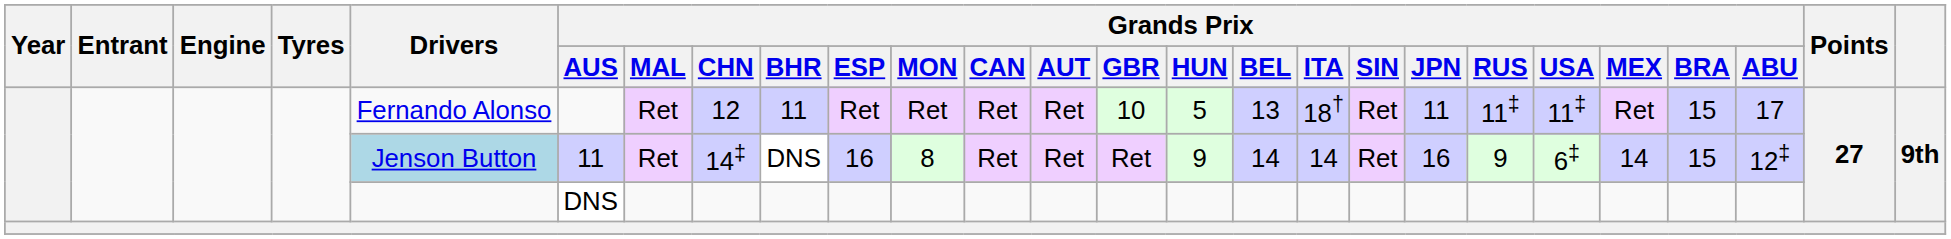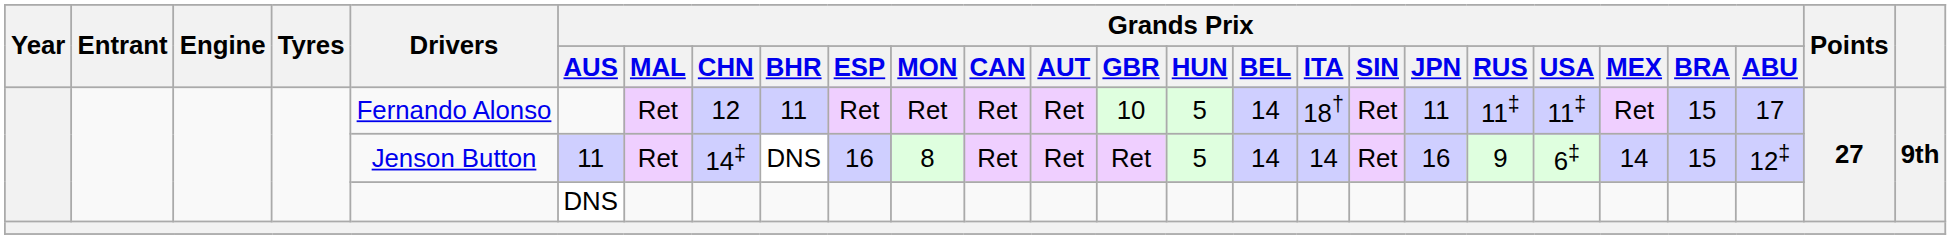(1265, 110) 13 -> (1265, 110) 14
(454, 158) lightblue background -> (454, 158) no background
(1200, 158) 9 -> (1200, 158) 5
